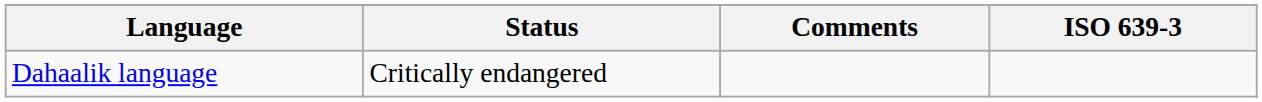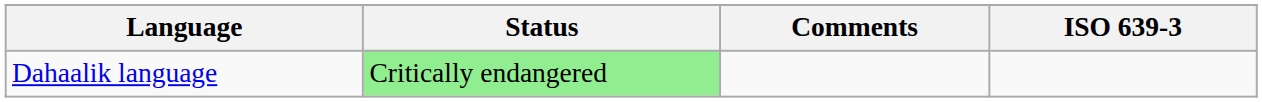(488, 72) no background -> (488, 72) lightgreen background
